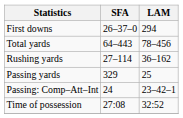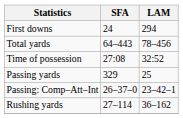(120, 28) 26–37–0 -> (108, 28) 24
rows swapped: (35, 59) <-> (44, 105)
(108, 90) 24 -> (120, 90) 26–37–0
